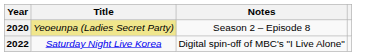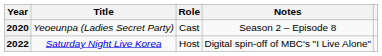+ column: (189, 12)
(104, 28) khaki background -> (104, 28) no background
